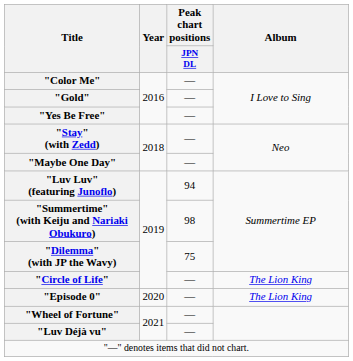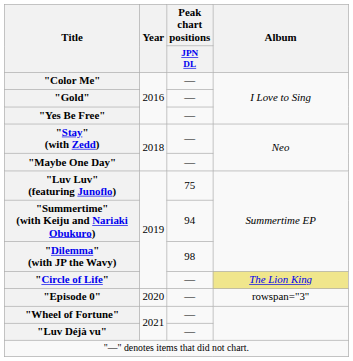(190, 185) 94 -> (190, 185) 75
(190, 221) 98 -> (190, 221) 94
(190, 256) 75 -> (190, 256) 98
(281, 280) no background -> (281, 280) khaki background
(281, 297) The Lion King -> (281, 297) rowspan="3"
